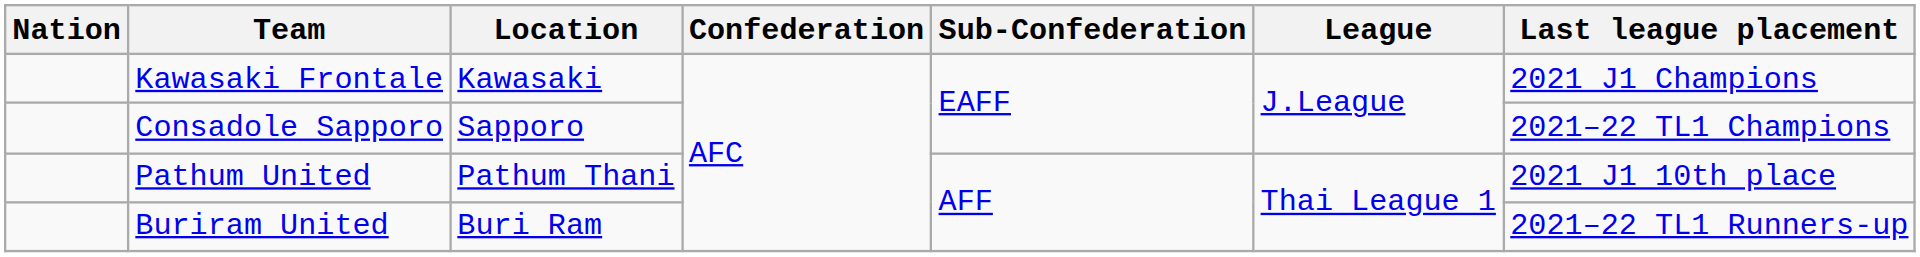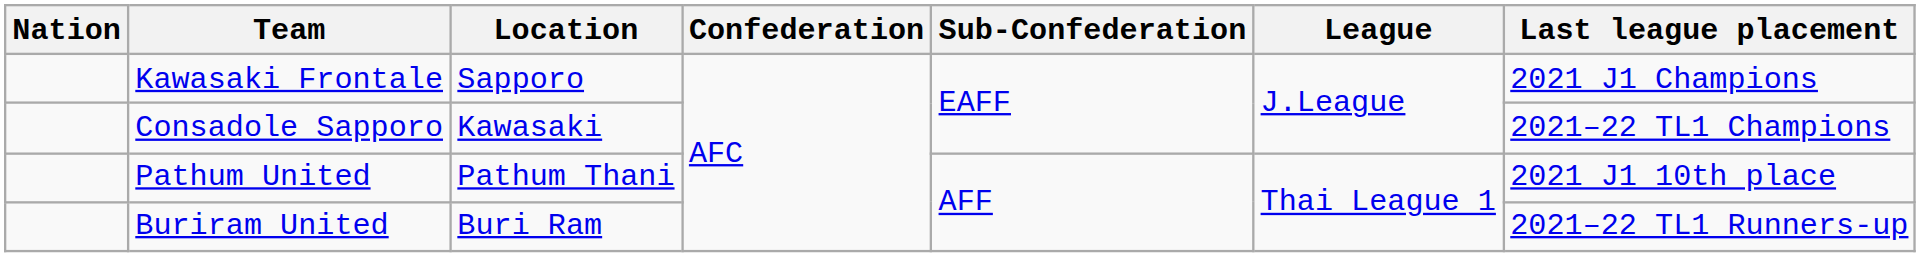(530, 79) Kawasaki -> (521, 79) Sapporo
(521, 128) Sapporo -> (530, 128) Kawasaki
